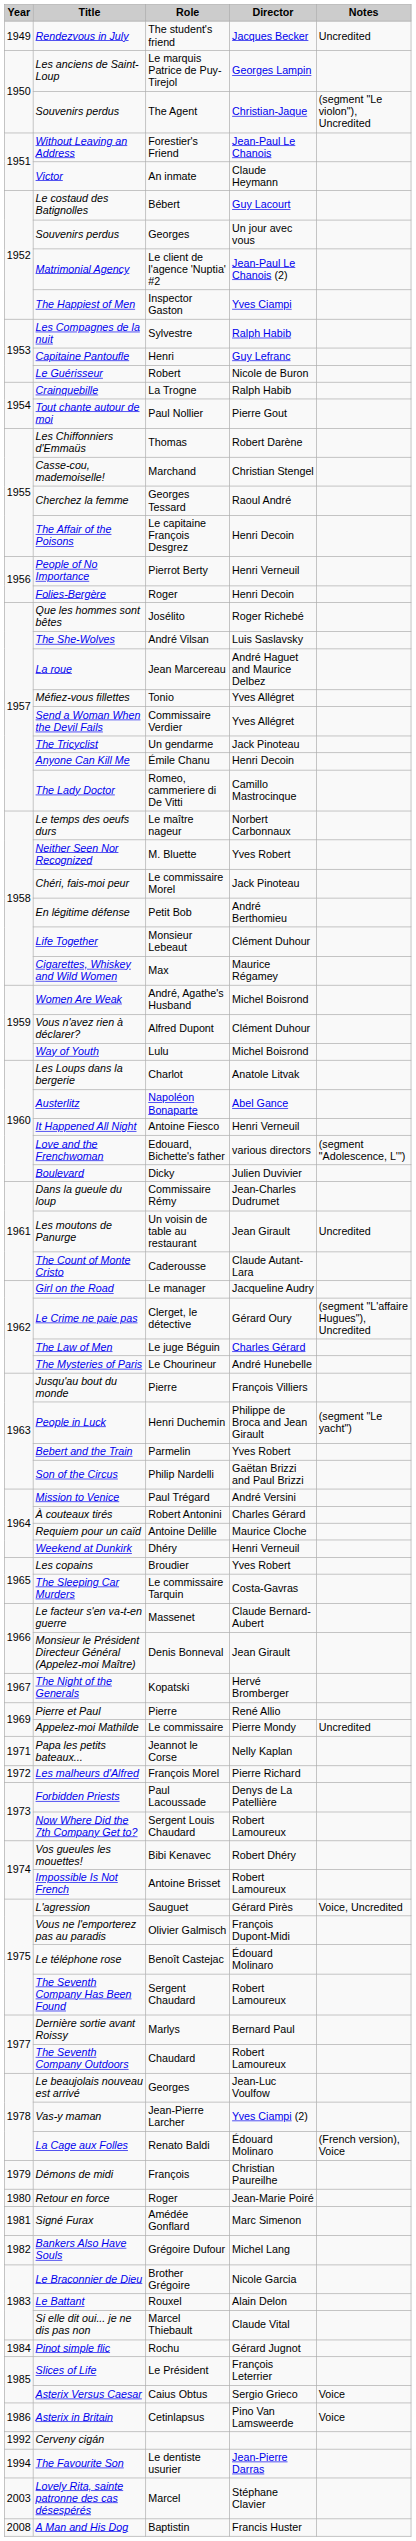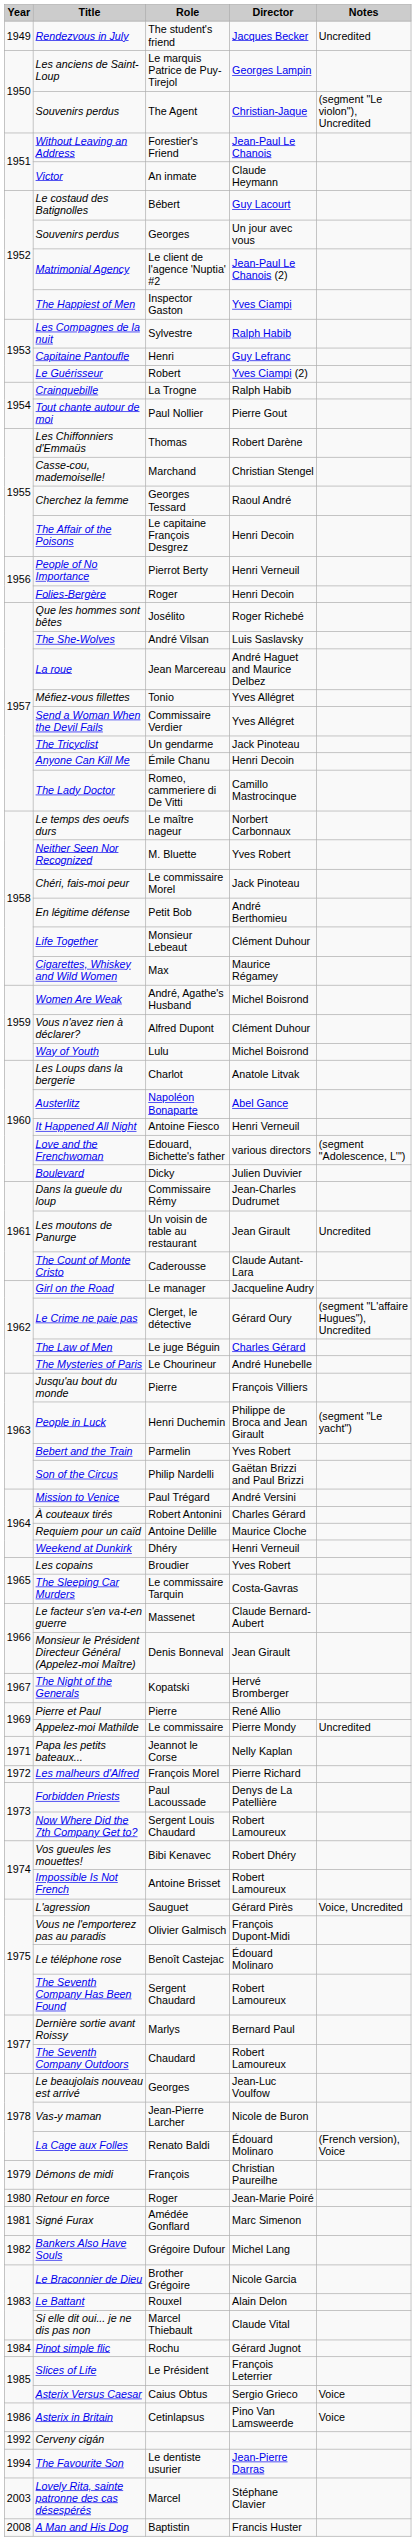(270, 373) Nicole de Buron -> (270, 373) Yves Ciampi (2)
(270, 2116) Yves Ciampi (2) -> (270, 2116) Nicole de Buron
